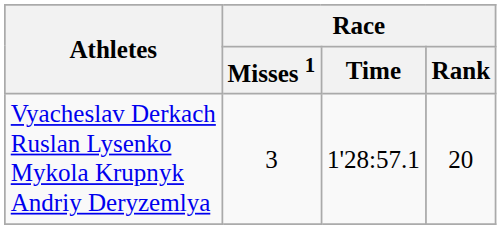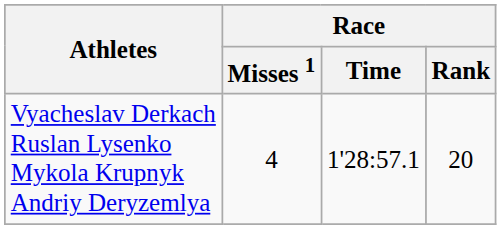(271, 159) 3 -> (271, 159) 4
